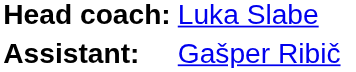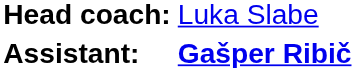(259, 53) normal -> (265, 53) bold
